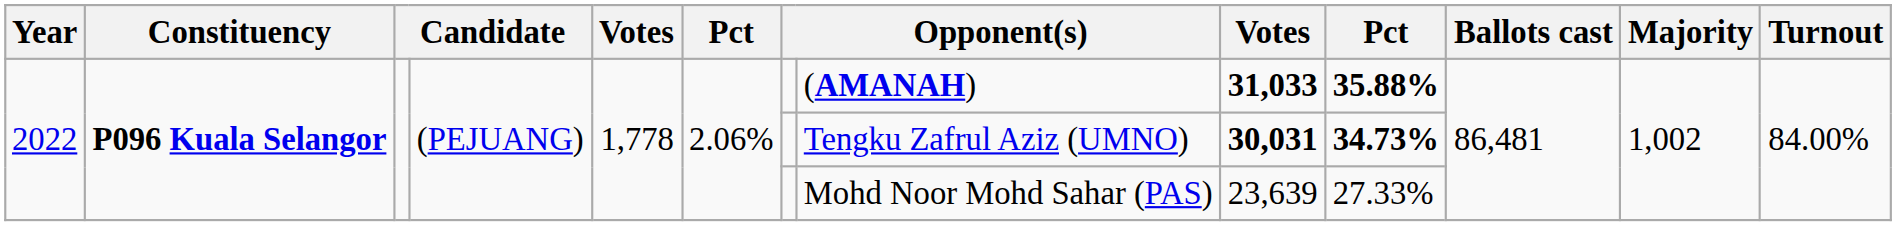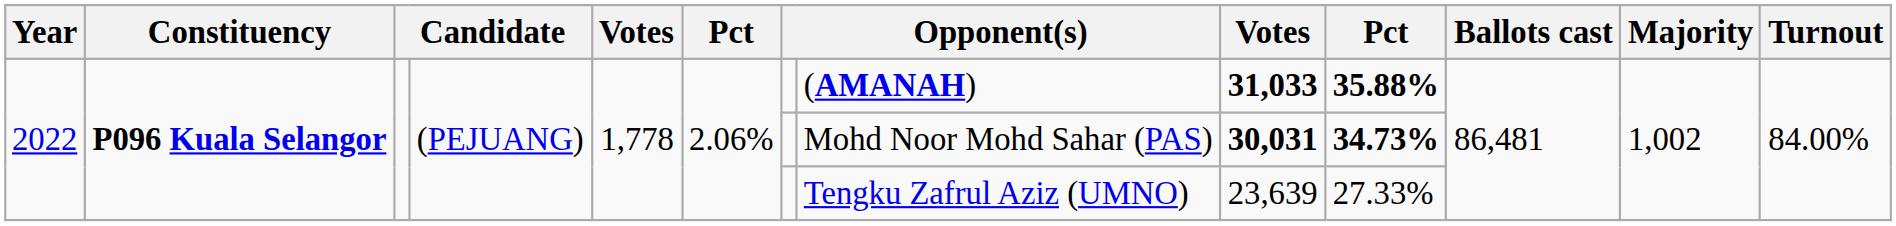(996, 139) Tengku Zafrul Aziz (UMNO) -> (1008, 139) Mohd Noor Mohd Sahar (PAS)
(1008, 193) Mohd Noor Mohd Sahar (PAS) -> (996, 193) Tengku Zafrul Aziz (UMNO)
